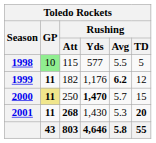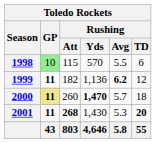(95, 63) 577 -> (95, 63) 570
(141, 63) 5 -> (141, 63) 6
(95, 79) 1,176 -> (95, 79) 1,136
(70, 96) 250 -> (70, 96) 260
(141, 96) 15 -> (141, 96) 18
